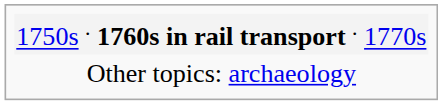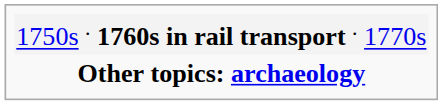(221, 72) normal -> (221, 72) bold
